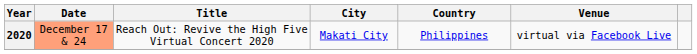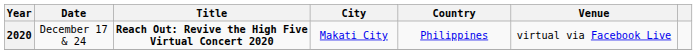(74, 35) lightsalmon background -> (74, 35) no background
(212, 35) normal -> (212, 35) bold
